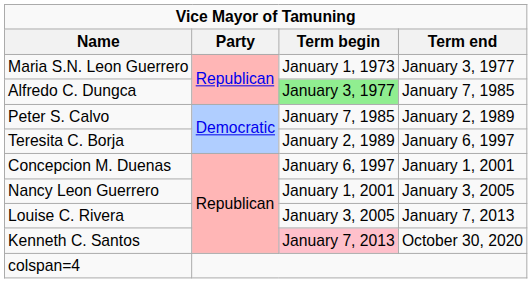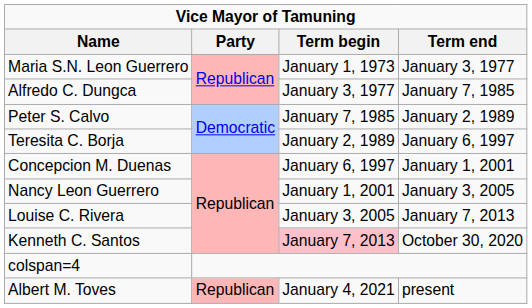(338, 91) lightgreen background -> (338, 91) no background
+ row: (62, 290)
